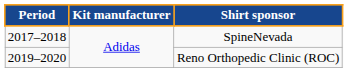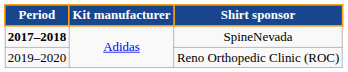(37, 36) normal -> (37, 36) bold
